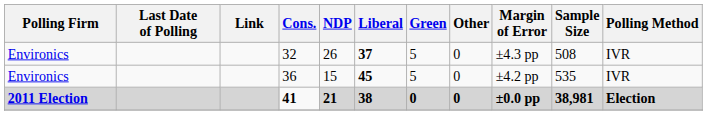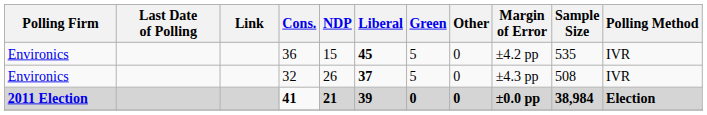rows swapped: (289, 76) <-> (289, 53)
(365, 98) 38 -> (365, 98) 39
(574, 98) 38,981 -> (574, 98) 38,984
